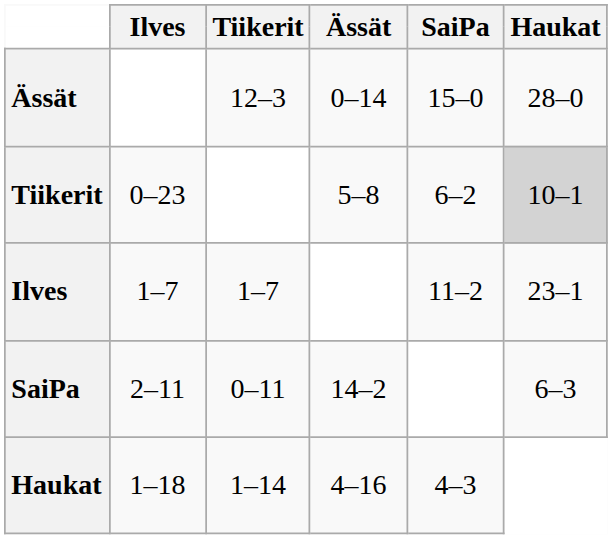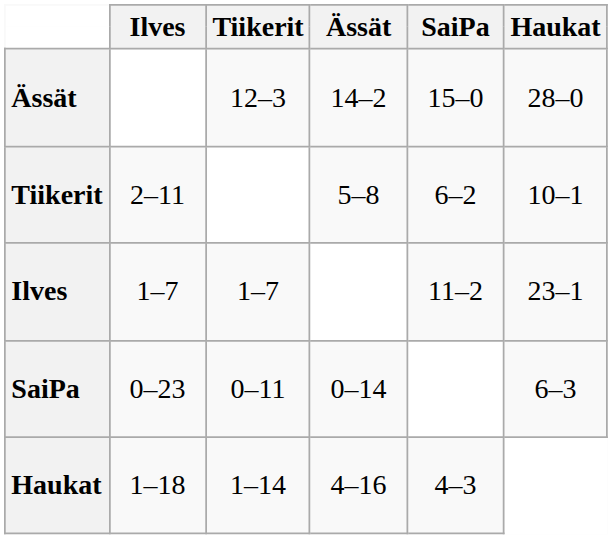(359, 97) 0–14 -> (359, 97) 14–2
(158, 194) 0–23 -> (158, 194) 2–11
(556, 194) lightgrey background -> (556, 194) no background
(158, 388) 2–11 -> (158, 388) 0–23
(359, 388) 14–2 -> (359, 388) 0–14
